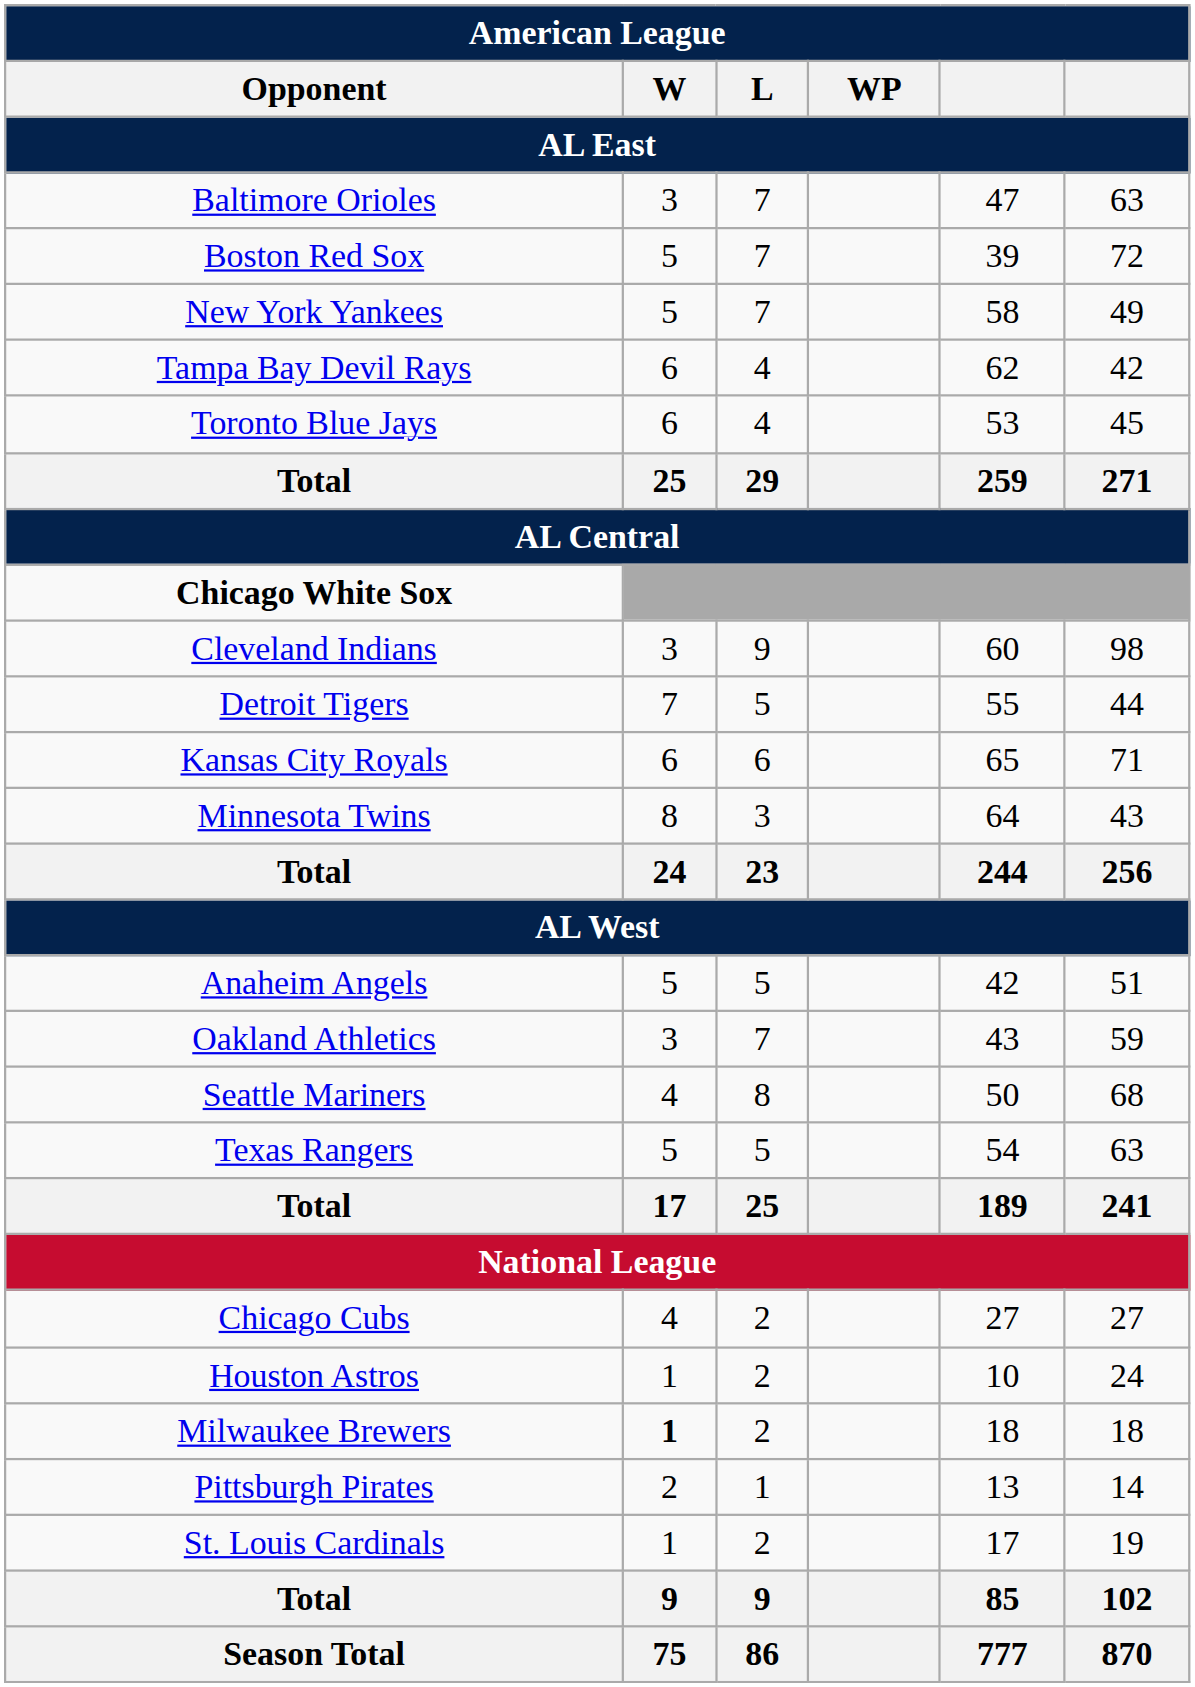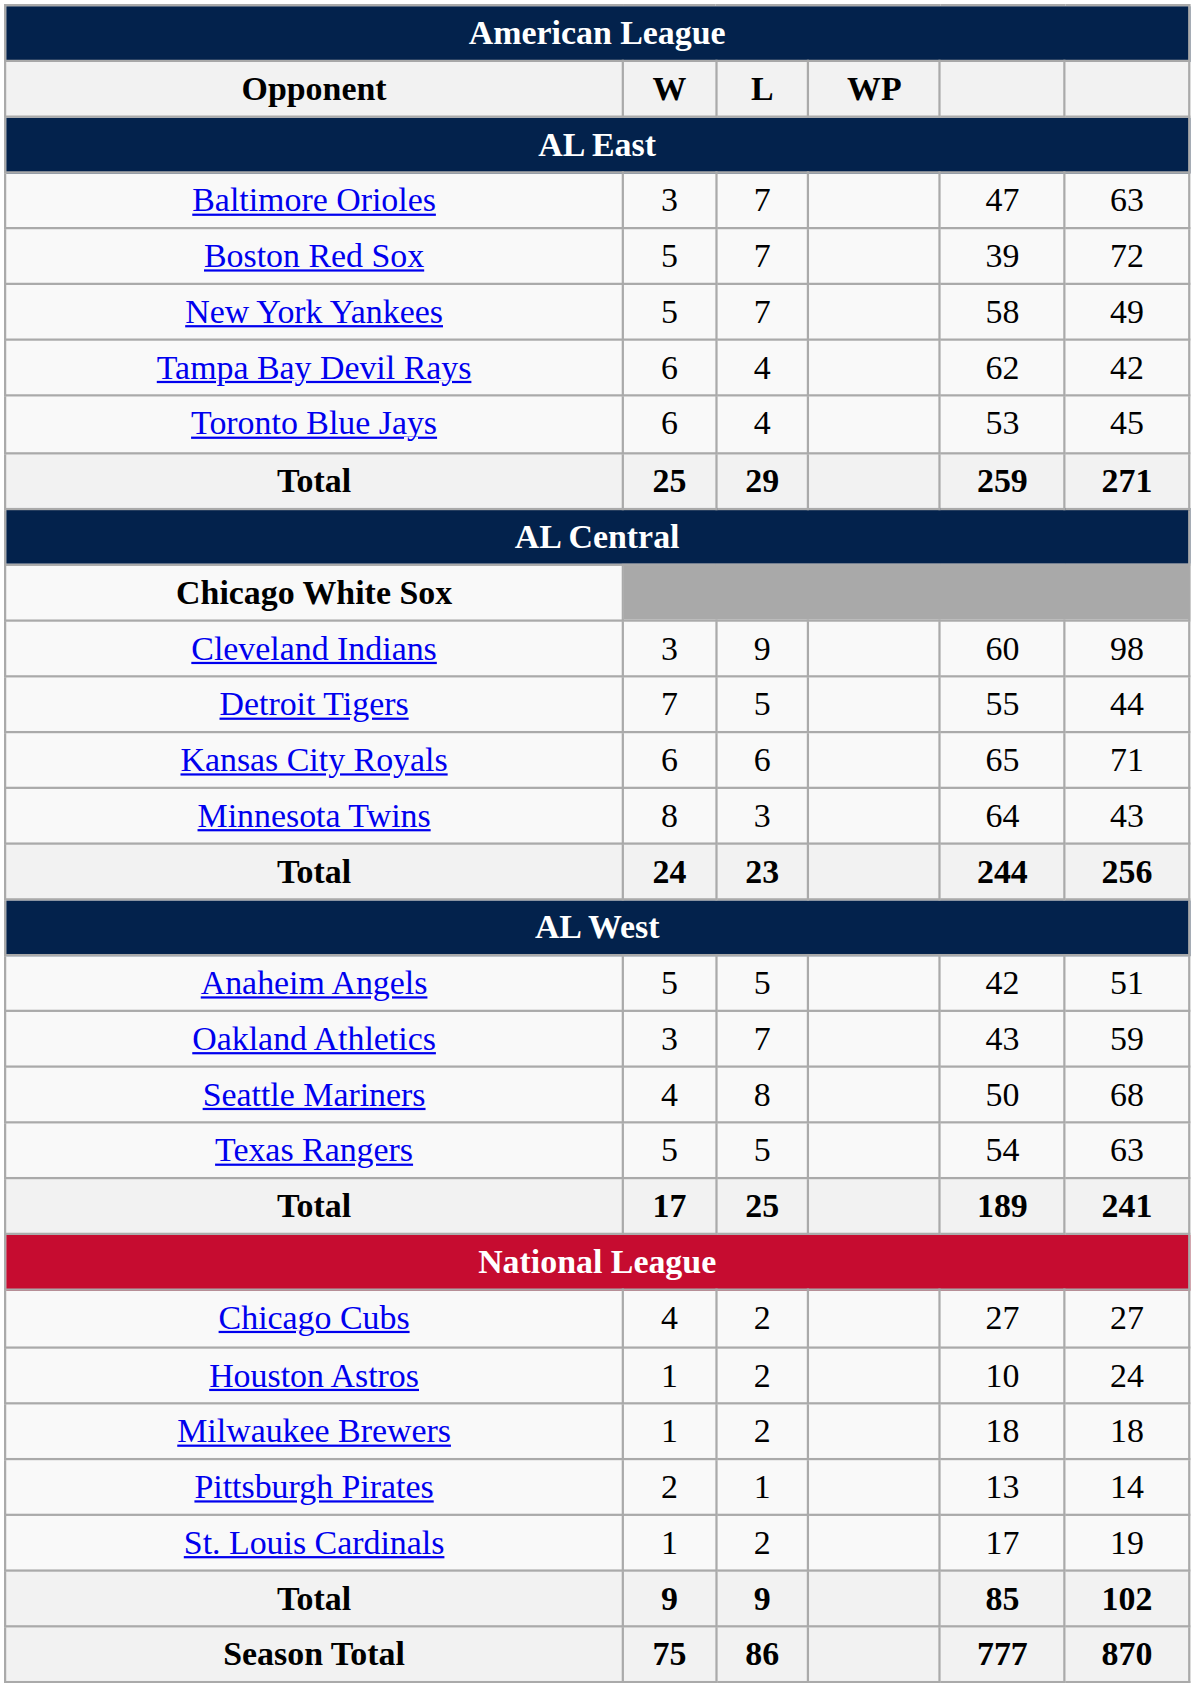(669, 1429) bold -> (669, 1429) normal
